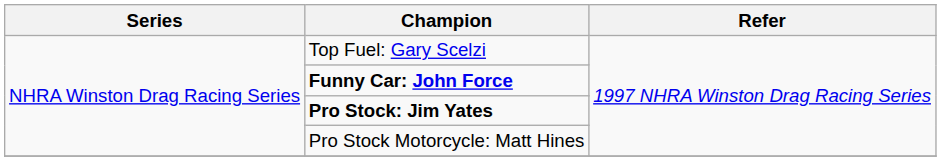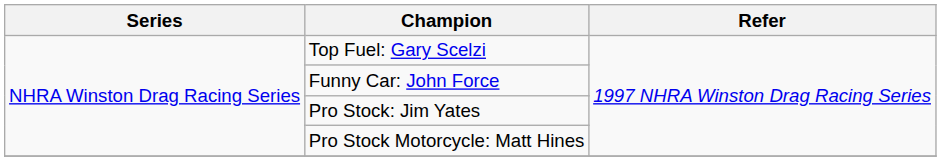(411, 80) bold -> (404, 80) normal
(401, 110) bold -> (394, 110) normal
